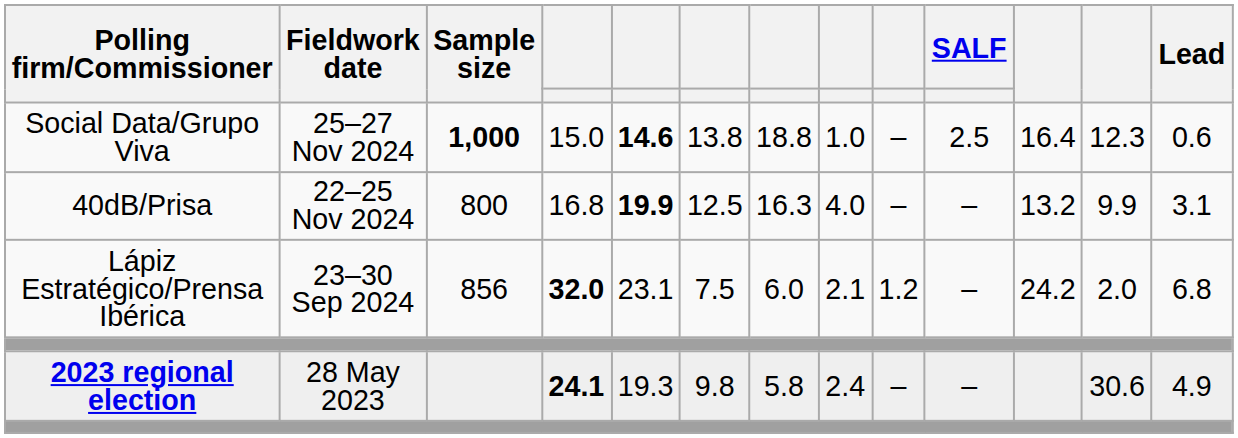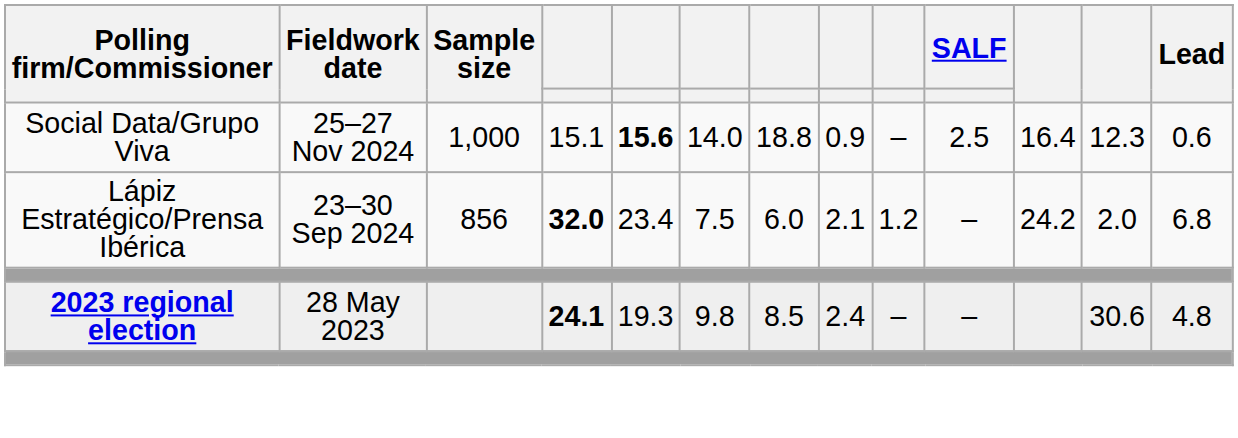(484, 137) bold -> (484, 137) normal
(576, 137) 15.0 -> (576, 137) 15.1
(646, 137) 14.6 -> (646, 137) 15.6
(715, 137) 13.8 -> (715, 137) 14.0
(845, 137) 1.0 -> (845, 137) 0.9
- row: (142, 206)
(646, 289) 23.1 -> (646, 220) 23.4
(784, 386) 5.8 -> (784, 317) 8.5
(1192, 386) 4.9 -> (1192, 317) 4.8
